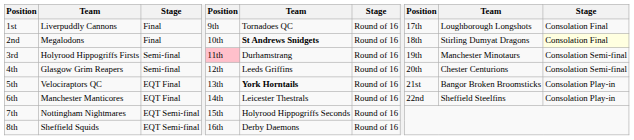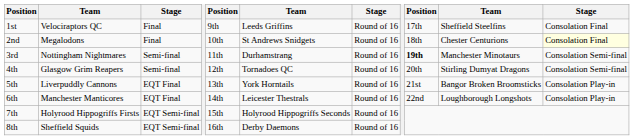(79, 26) Liverpuddly Cannons -> (71, 26) Velociraptors QC
(267, 26) Tornadoes QC -> (267, 26) Leeds Griffins
(486, 26) Loughborough Longshots -> (473, 26) Sheffield Steelfins
(280, 41) bold -> (279, 41) normal
(485, 41) Stirling Dumyat Dragons -> (474, 41) Chester Centurions
(90, 55) Holyrood Hippogriffs Firsts -> (83, 55) Nottingham Nightmares
(215, 55) pink background -> (215, 55) no background
(414, 55) normal -> (415, 55) bold
(267, 70) Leeds Griffins -> (267, 70) Tornadoes QC
(474, 70) Chester Centurions -> (485, 70) Stirling Dumyat Dragons
(71, 84) Velociraptors QC -> (79, 84) Liverpuddly Cannons
(270, 84) bold -> (268, 84) normal
(473, 99) Sheffield Steelfins -> (486, 99) Loughborough Longshots
(83, 113) Nottingham Nightmares -> (90, 113) Holyrood Hippogriffs Firsts
